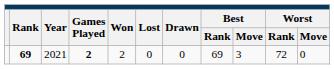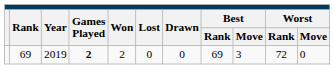(25, 54) bold -> (25, 54) normal
(55, 54) 2021 -> (55, 54) 2019
